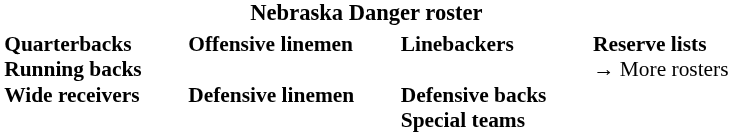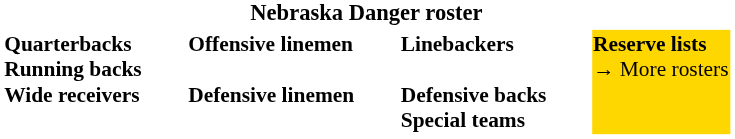(661, 56) no background -> (661, 56) gold background
